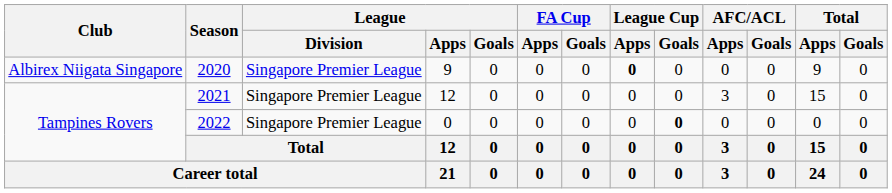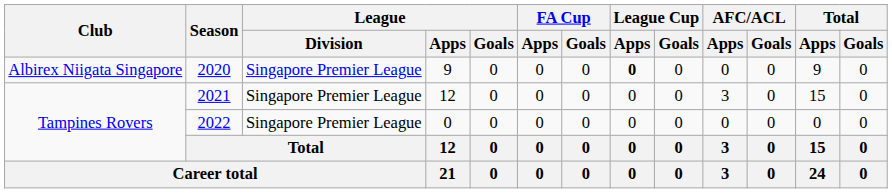(679, 122) bold -> (679, 122) normal
